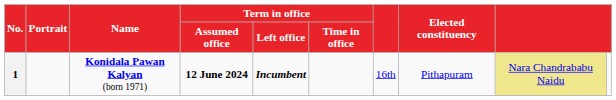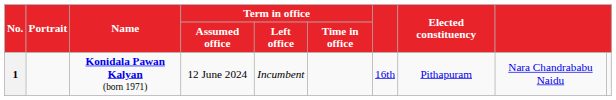(217, 74) bold -> (217, 74) normal
(281, 74) bold -> (281, 74) normal
(551, 74) khaki background -> (550, 74) no background
